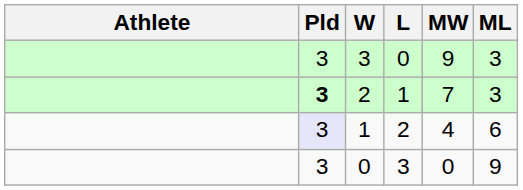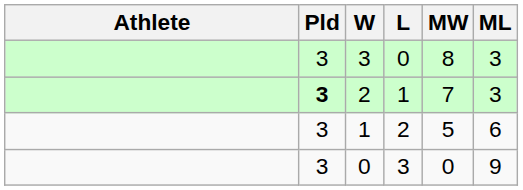(448, 58) 9 -> (448, 58) 8
(322, 130) lavender background -> (322, 130) no background
(448, 130) 4 -> (448, 130) 5
